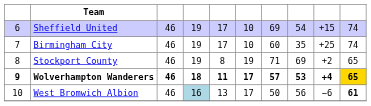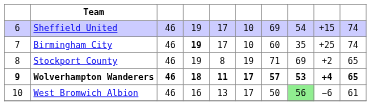(196, 45) normal -> (196, 45) bold
(353, 77) gold background -> (353, 77) no background
(196, 93) lightblue background -> (196, 93) no background
(301, 93) no background -> (301, 93) lightgreen background
(353, 93) bold -> (353, 93) normal
